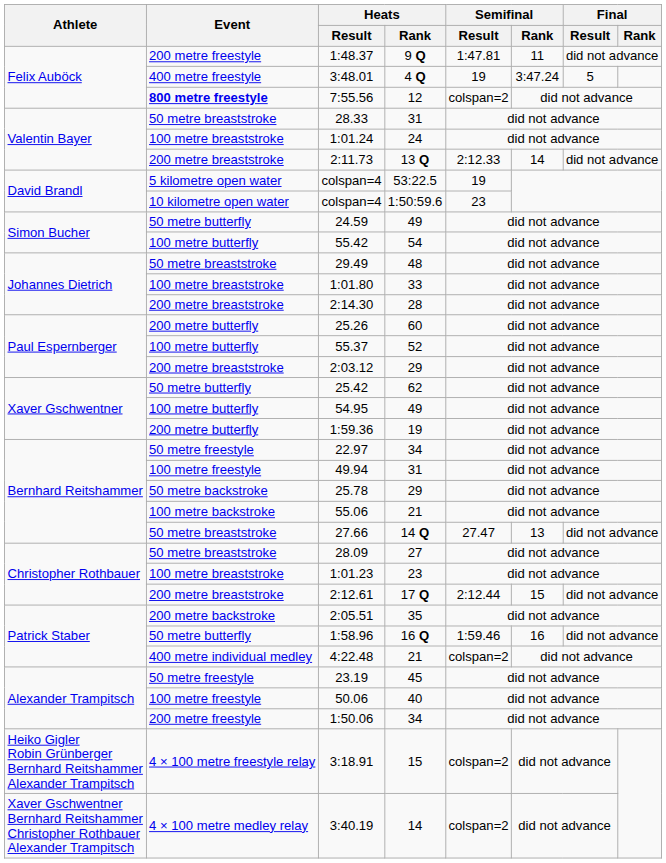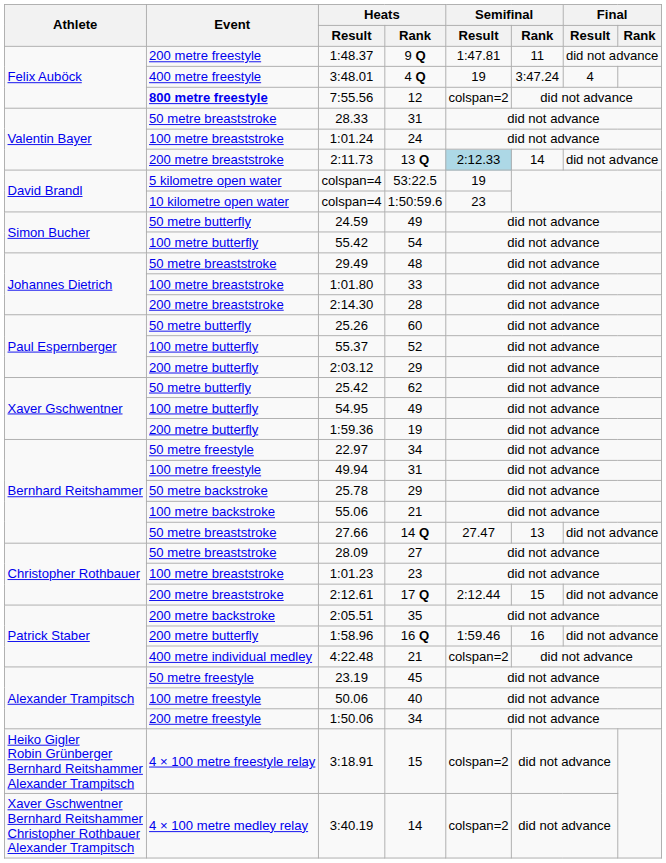(590, 77) 5 -> (590, 77) 4
(479, 160) no background -> (479, 160) lightblue background
(204, 326) 200 metre butterfly -> (200, 326) 50 metre butterfly
(216, 367) 200 metre breaststroke -> (204, 367) 200 metre butterfly
(200, 636) 50 metre butterfly -> (204, 636) 200 metre butterfly
